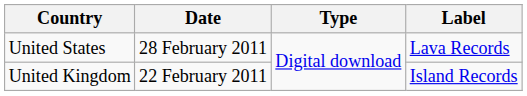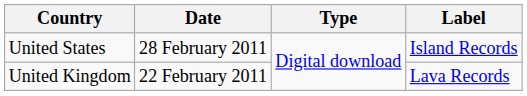(460, 47) Lava Records -> (464, 47) Island Records
(464, 76) Island Records -> (460, 76) Lava Records
